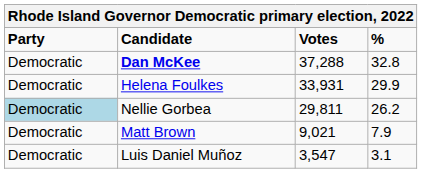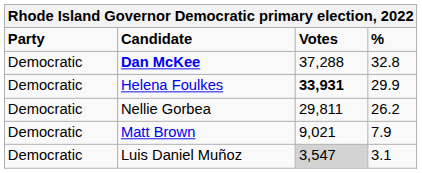(321, 86) normal -> (321, 86) bold
(45, 109) lightblue background -> (45, 109) no background
(317, 156) no background -> (317, 156) lightgrey background
